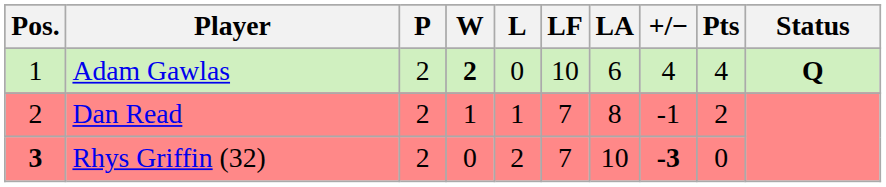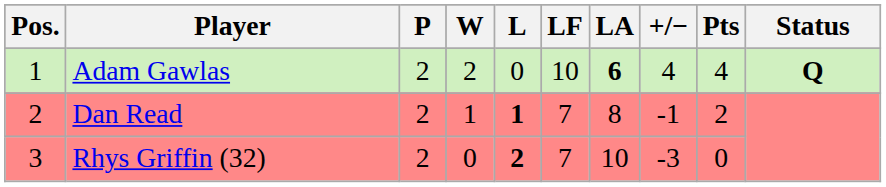(470, 70) bold -> (470, 70) normal
(615, 70) normal -> (615, 70) bold
(517, 114) normal -> (517, 114) bold
(35, 158) bold -> (35, 158) normal
(517, 158) normal -> (517, 158) bold
(668, 158) bold -> (668, 158) normal
